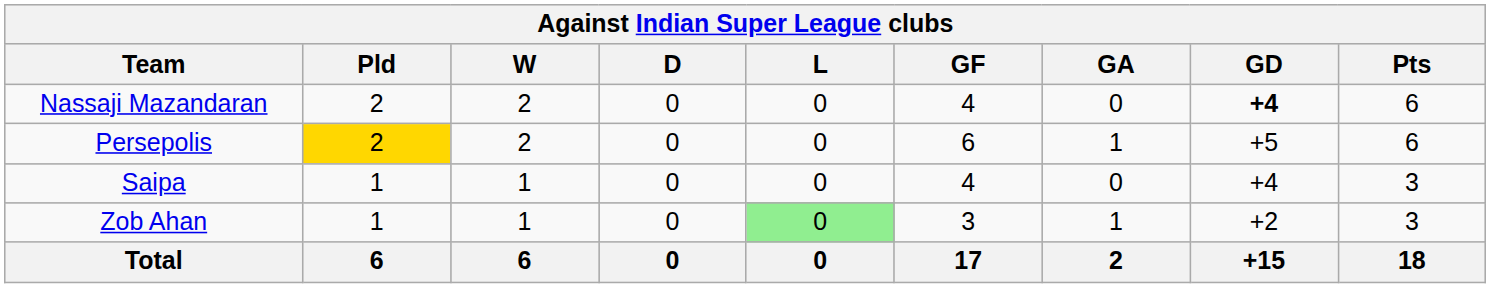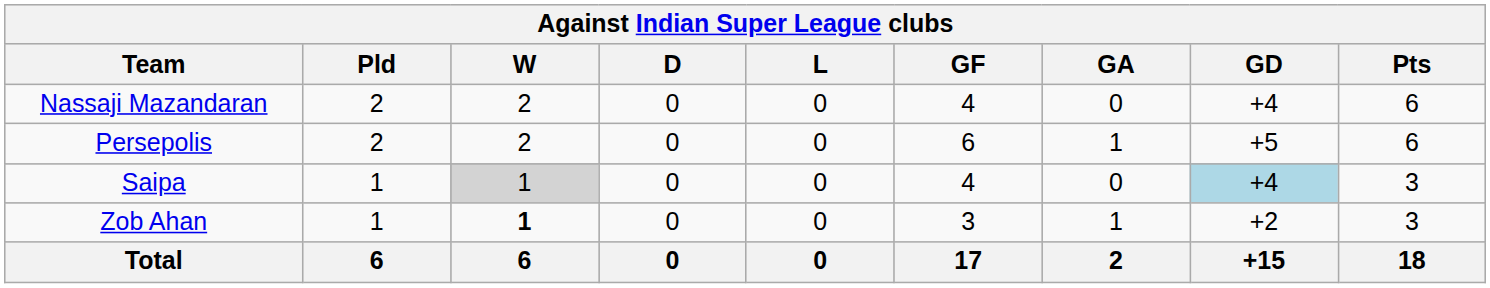(1264, 103) bold -> (1264, 103) normal
(377, 143) gold background -> (377, 143) no background
(525, 182) no background -> (525, 182) lightgrey background
(1264, 182) no background -> (1264, 182) lightblue background
(525, 222) normal -> (525, 222) bold
(820, 222) lightgreen background -> (820, 222) no background
